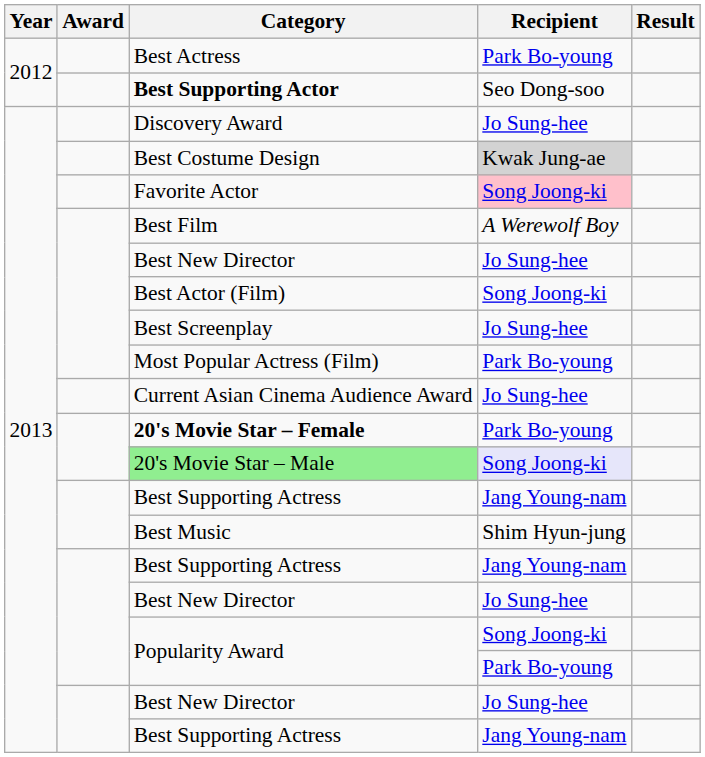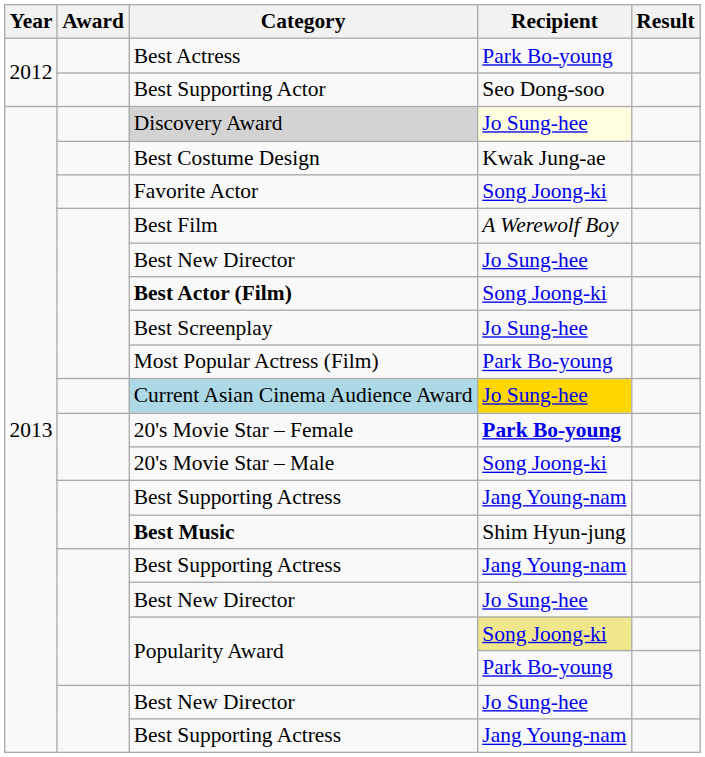(236, 89) bold -> (230, 89) normal
(208, 123) no background -> (208, 123) lightgrey background
(535, 123) no background -> (535, 123) lightyellow background
(544, 157) lightgrey background -> (544, 157) no background
(545, 191) pink background -> (545, 191) no background
(209, 293) normal -> (213, 293) bold
(303, 395) no background -> (303, 395) lightblue background
(535, 395) no background -> (535, 395) gold background
(249, 429) bold -> (244, 429) normal
(548, 429) normal -> (552, 429) bold
(234, 463) lightgreen background -> (234, 463) no background
(545, 463) lavender background -> (545, 463) no background
(182, 531) normal -> (184, 531) bold
(545, 633) no background -> (545, 633) khaki background
